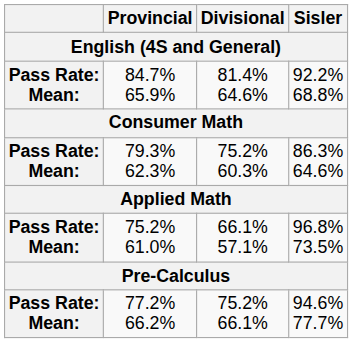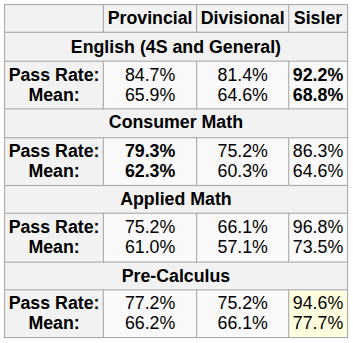(318, 84) normal -> (318, 84) bold
(150, 161) normal -> (150, 161) bold
(318, 313) no background -> (318, 313) lightyellow background
